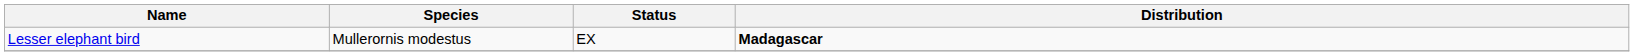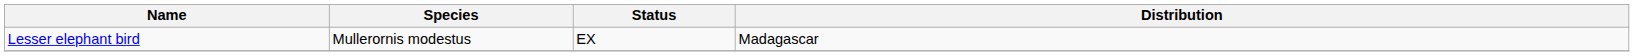(781, 39) bold -> (779, 39) normal
